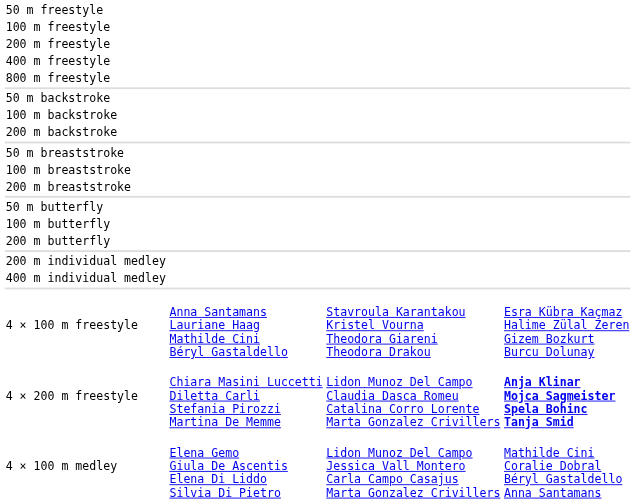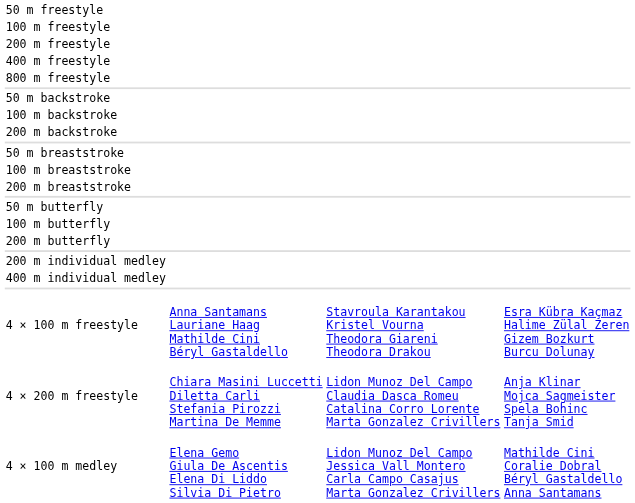(560, 402) bold -> (560, 402) normal
